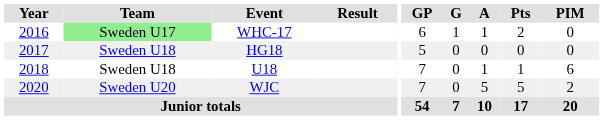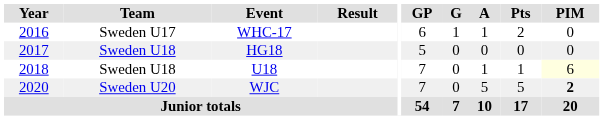(137, 31) lightgreen background -> (137, 31) no background
(570, 69) no background -> (570, 69) lightyellow background
(570, 87) normal -> (570, 87) bold
